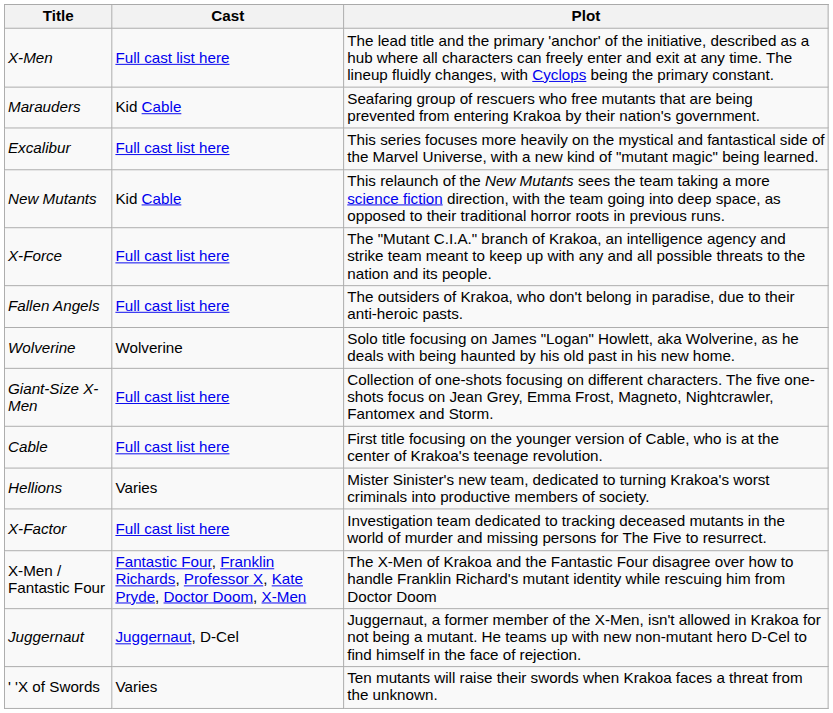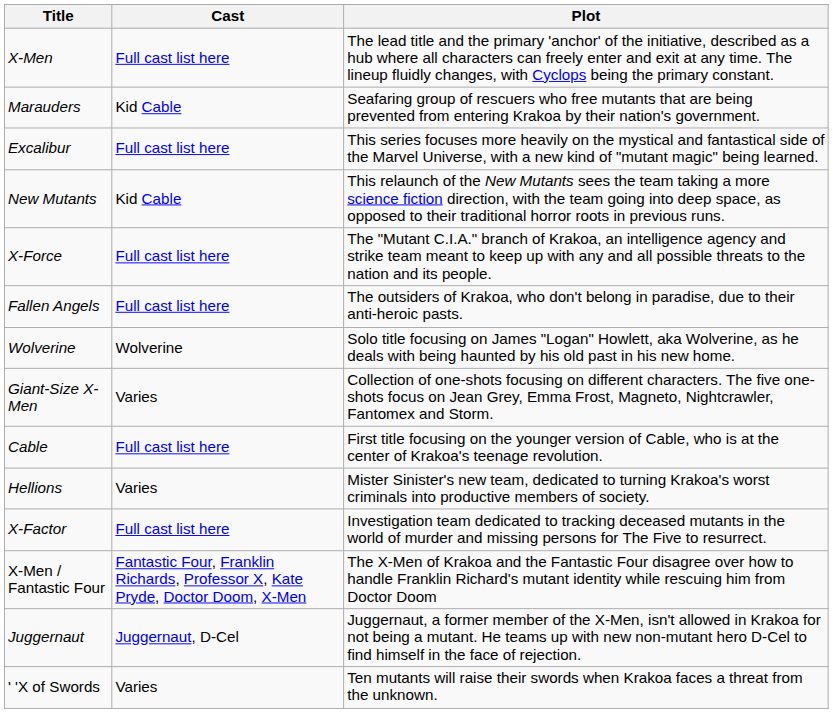(172, 397) Full cast list here -> (136, 397) Varies
